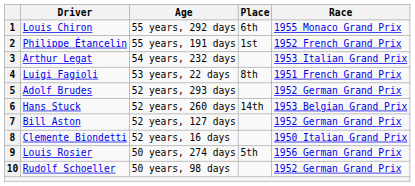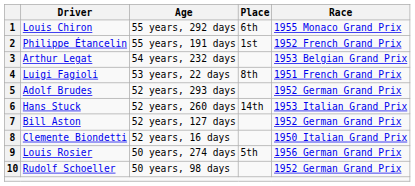(341, 59) 1953 Italian Grand Prix -> (341, 59) 1953 Belgian Grand Prix
(341, 106) 1953 Belgian Grand Prix -> (341, 106) 1953 Italian Grand Prix
